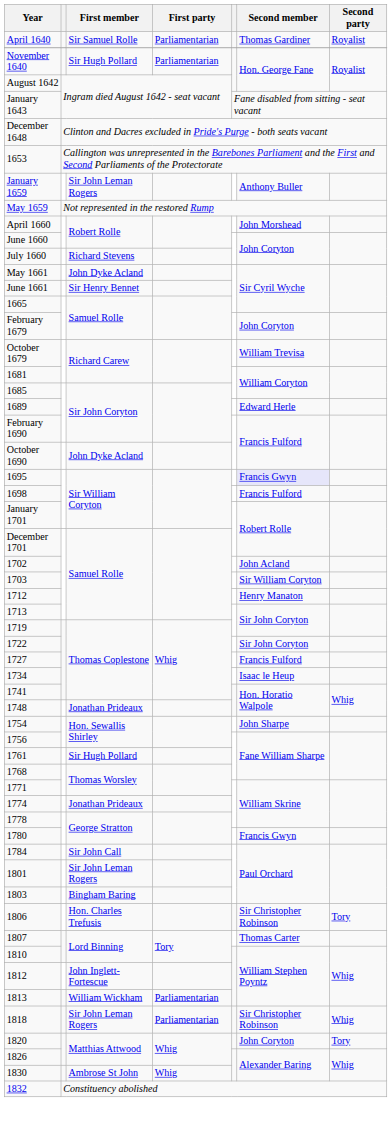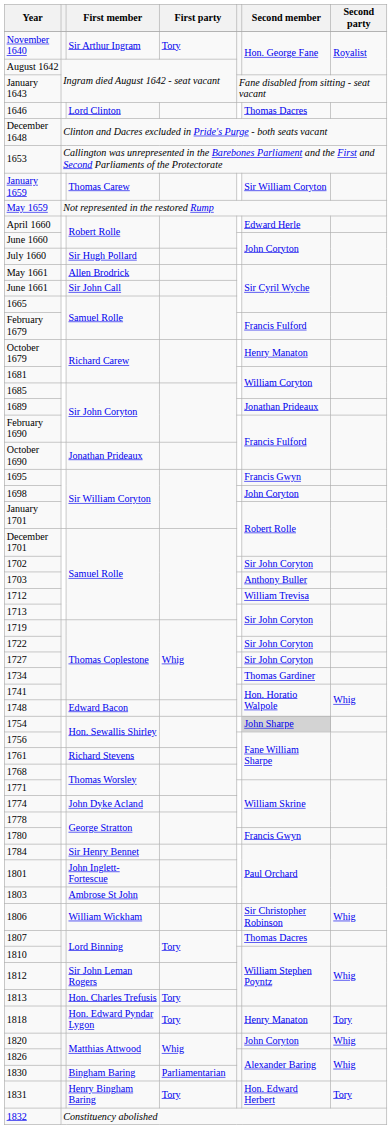- row: (29, 39)
(103, 61) Sir Hugh Pollard -> (105, 45) Sir Arthur Ingram
(187, 61) Parliamentarian -> (171, 45) Tory
+ row: (17, 110)
(101, 186) Sir John Leman Rogers -> (99, 186) Thomas Carew
(271, 186) Anthony Buller -> (285, 186) Sir William Coryton
(270, 224) John Morshead -> (272, 224) Edward Herle
(101, 256) Richard Stevens -> (103, 256) Sir Hugh Pollard
(106, 272) John Dyke Acland -> (99, 272) Allen Brodrick
(104, 288) Sir Henry Bennet -> (95, 288) Sir John Call
(267, 325) John Coryton -> (275, 325) Francis Fulford
(272, 353) William Trevisa -> (276, 353) Henry Manaton
(267, 406) Edward Herle -> (281, 406) Jonathan Prideaux
(106, 455) John Dyke Acland -> (106, 455) Jonathan Prideaux
(268, 477) lavender background -> (273, 477) no background
(271, 493) Francis Fulford -> (271, 493) John Coryton
(264, 564) John Acland -> (279, 564) Sir John Coryton
(280, 580) Sir William Coryton -> (276, 580) Anthony Buller
(271, 596) Henry Manaton -> (277, 596) William Trevisa
(271, 660) Francis Fulford -> (279, 660) Sir John Coryton
(267, 676) Isaac le Heup -> (280, 676) Thomas Gardiner
(106, 708) Jonathan Prideaux -> (98, 708) Edward Bacon
(264, 724) no background -> (269, 724) lightgrey background
(103, 756) Sir Hugh Pollard -> (101, 756) Richard Stevens
(106, 804) Jonathan Prideaux -> (106, 804) John Dyke Acland
(95, 851) Sir John Call -> (104, 851) Sir Henry Bennet
(101, 873) Sir John Leman Rogers -> (94, 873) John Inglett-Fortescue
(102, 895) Bingham Baring -> (103, 895) Ambrose St John
(95, 916) Hon. Charles Trefusis -> (105, 916) William Wickham
(341, 916) Tory -> (344, 916) Whig
(269, 938) Thomas Carter -> (276, 938) Thomas Dacres
(94, 976) John Inglett-Fortescue -> (100, 976) Sir John Leman Rogers
(105, 997) William Wickham -> (113, 997) Hon. Charles Trefusis
(187, 997) Parliamentarian -> (171, 997) Tory
(101, 1019) Sir John Leman Rogers -> (111, 1019) Hon. Edward Pyndar Lygon
(187, 1019) Parliamentarian -> (171, 1019) Tory
(270, 1019) Sir Christopher Robinson -> (276, 1019) Henry Manaton
(343, 1019) Whig -> (343, 1019) Tory
(341, 1041) Tory -> (344, 1041) Whig
(103, 1073) Ambrose St John -> (102, 1073) Bingham Baring
(166, 1073) Whig -> (194, 1073) Parliamentarian
+ row: (17, 1094)
